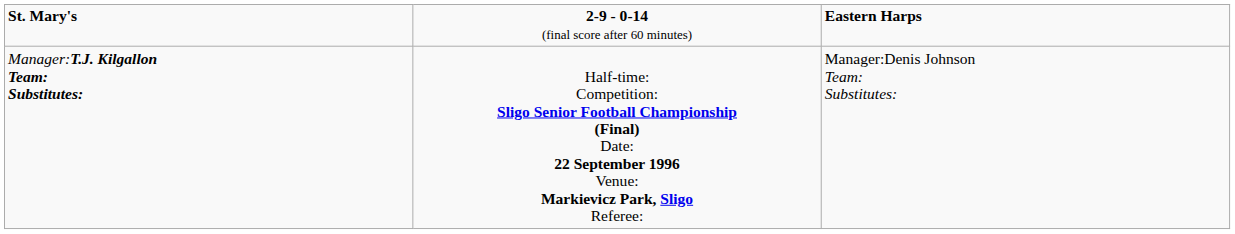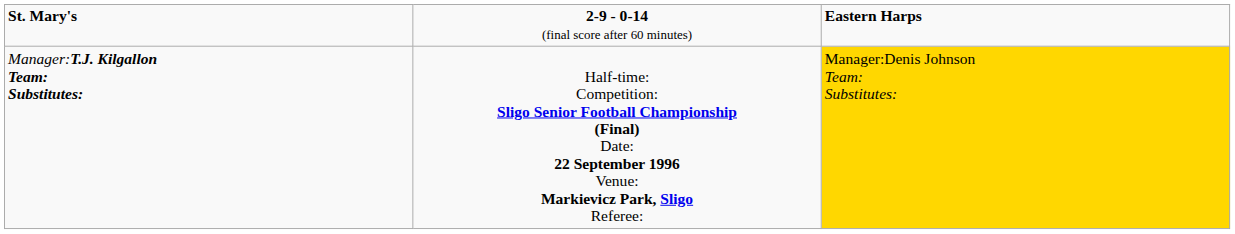(900, 76) no background -> (900, 76) gold background
